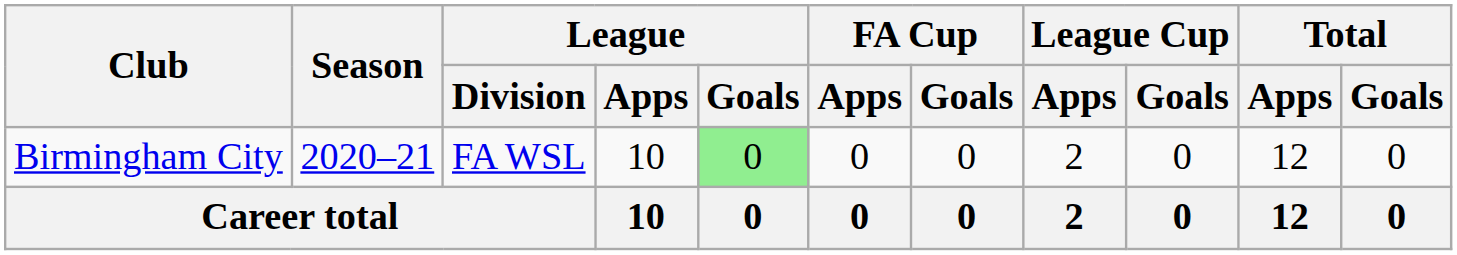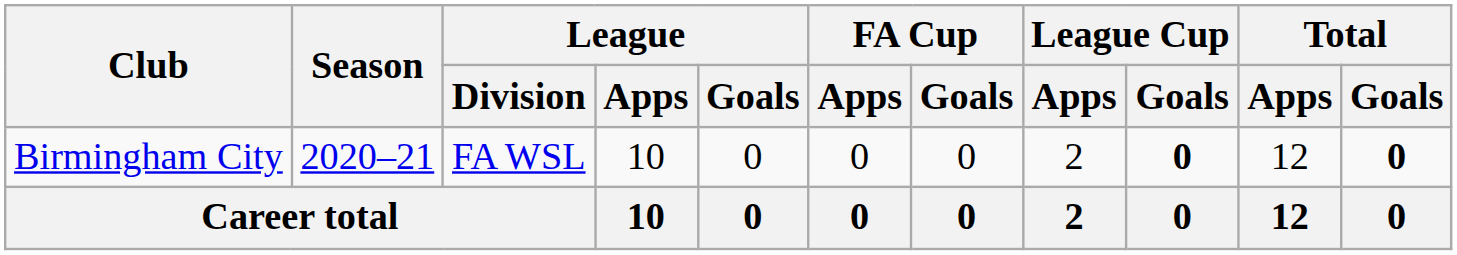(753, 156) lightgreen background -> (753, 156) no background
(1182, 156) normal -> (1182, 156) bold
(1397, 156) normal -> (1397, 156) bold
